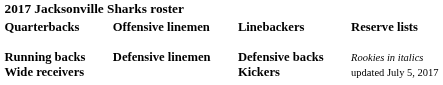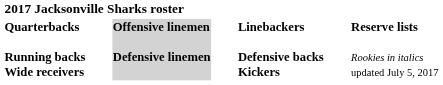(162, 42) no background -> (162, 42) lightgrey background
